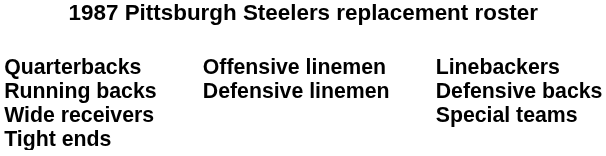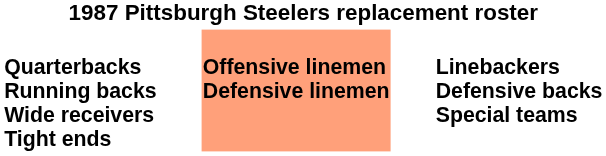(296, 79) no background -> (296, 79) lightsalmon background
